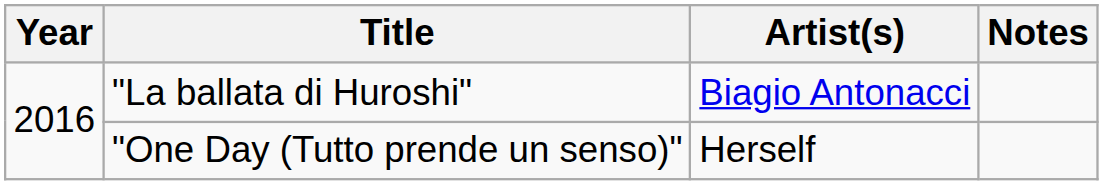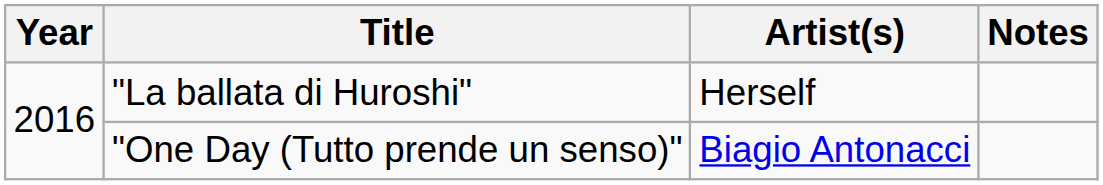(835, 91) Biagio Antonacci -> (757, 91) Herself
(757, 149) Herself -> (835, 149) Biagio Antonacci
